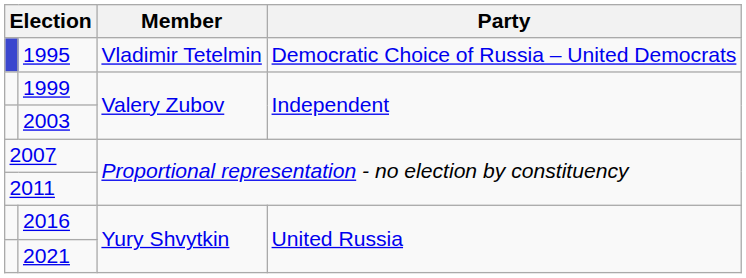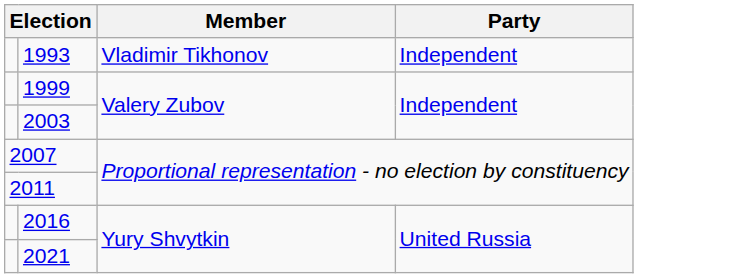+ row: (46, 54)
- row: (46, 54)
